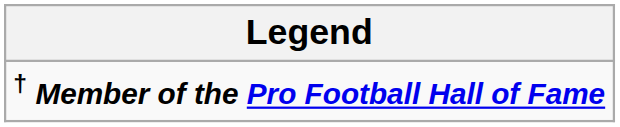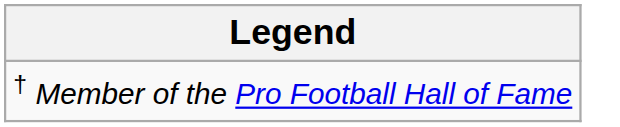(309, 90) bold -> (293, 90) normal
